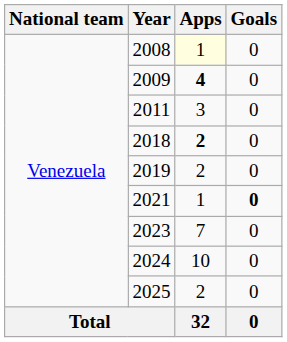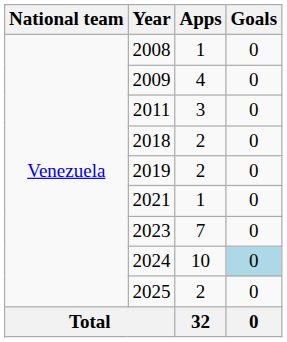(201, 49) lightyellow background -> (201, 49) no background
(201, 79) bold -> (201, 79) normal
(201, 140) bold -> (201, 140) normal
(254, 200) bold -> (254, 200) normal
(254, 261) no background -> (254, 261) lightblue background
